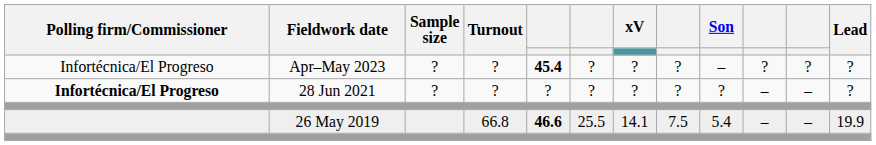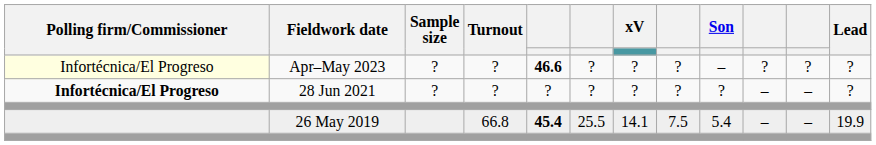(137, 67) no background -> (137, 67) lightyellow background
(548, 67) 45.4 -> (548, 67) 46.6
(548, 121) 46.6 -> (548, 121) 45.4
